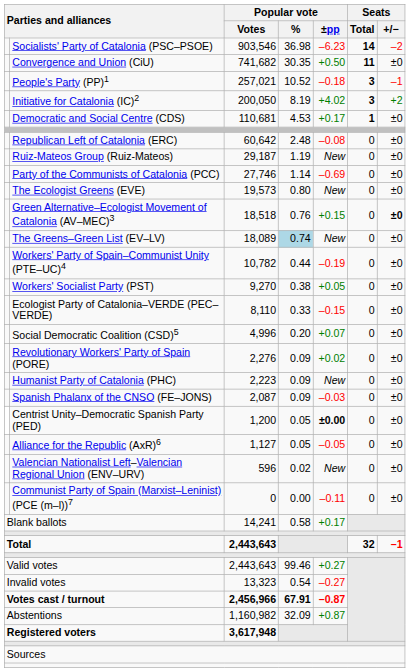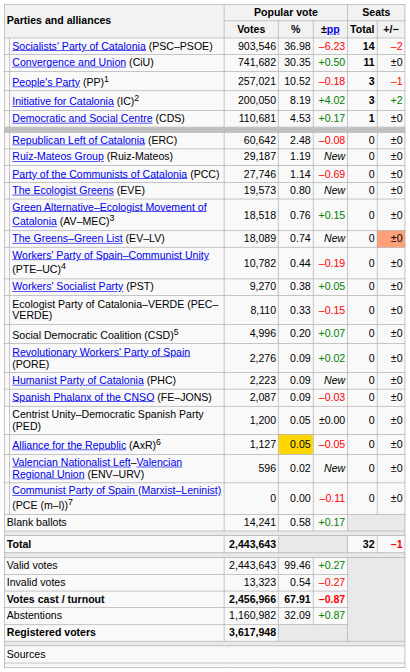(397, 215) bold -> (397, 215) normal
(300, 239) lightblue background -> (300, 239) no background
(397, 239) no background -> (397, 239) lightsalmon background
(332, 420) bold -> (332, 420) normal
(300, 444) no background -> (300, 444) gold background
